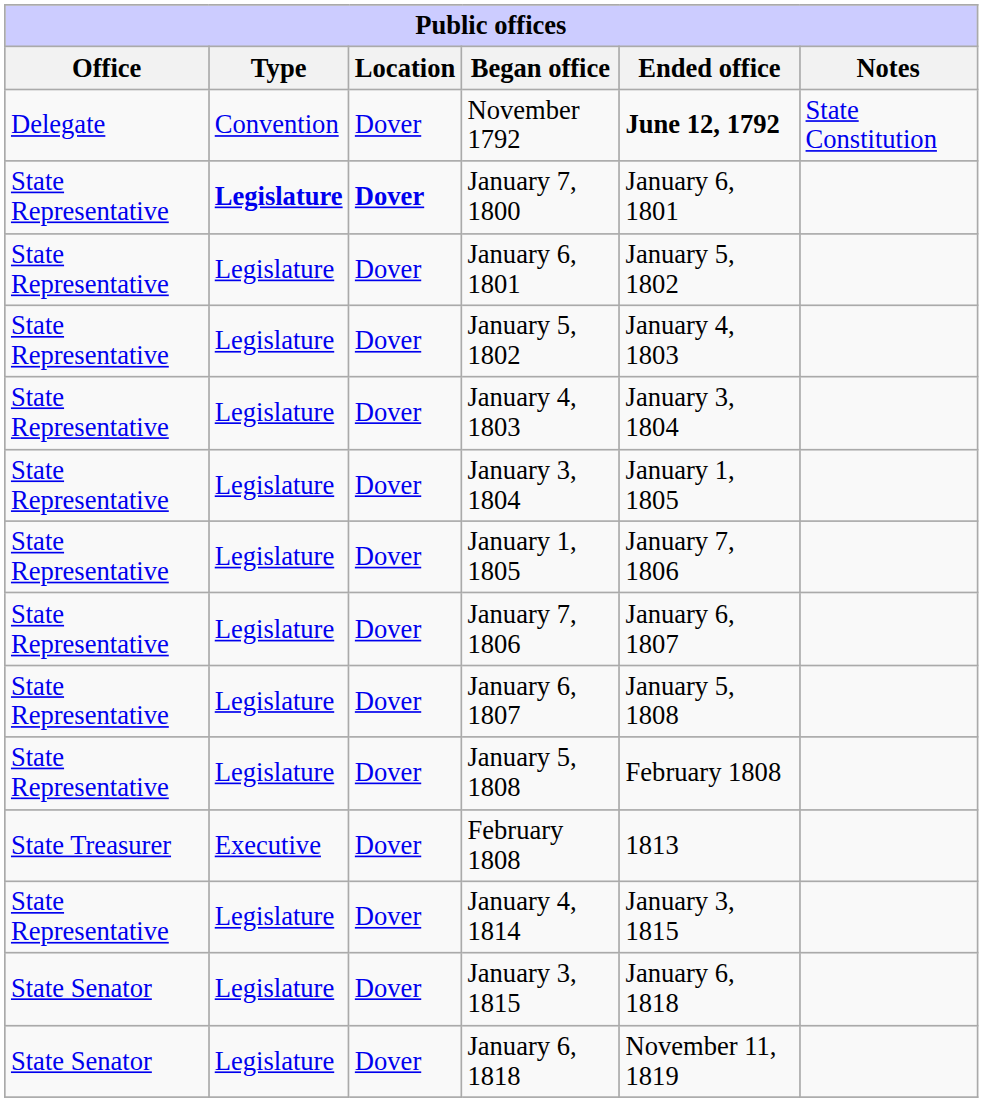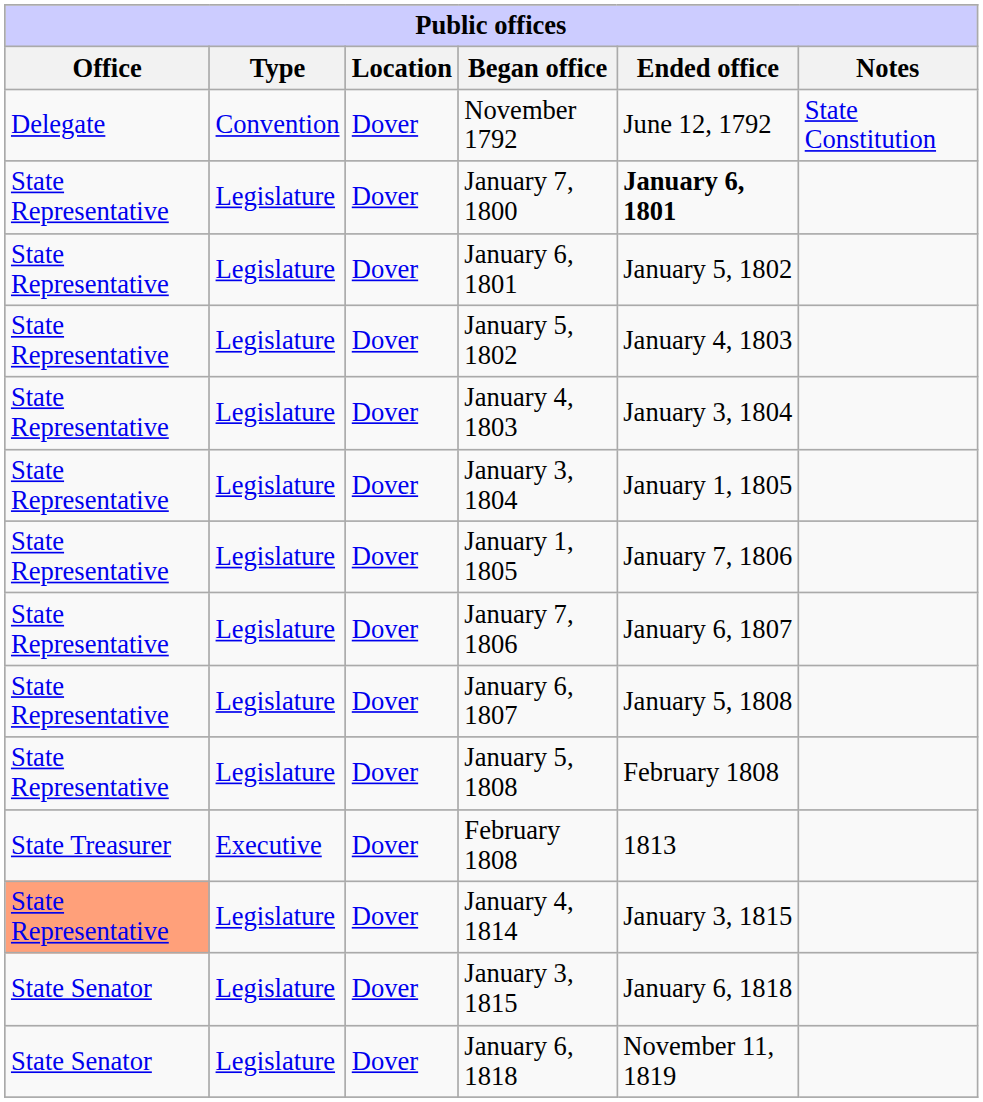(703, 124) bold -> (697, 124) normal
(279, 196) bold -> (275, 196) normal
(390, 196) bold -> (385, 196) normal
(680, 196) normal -> (684, 196) bold
(90, 916) no background -> (90, 916) lightsalmon background
